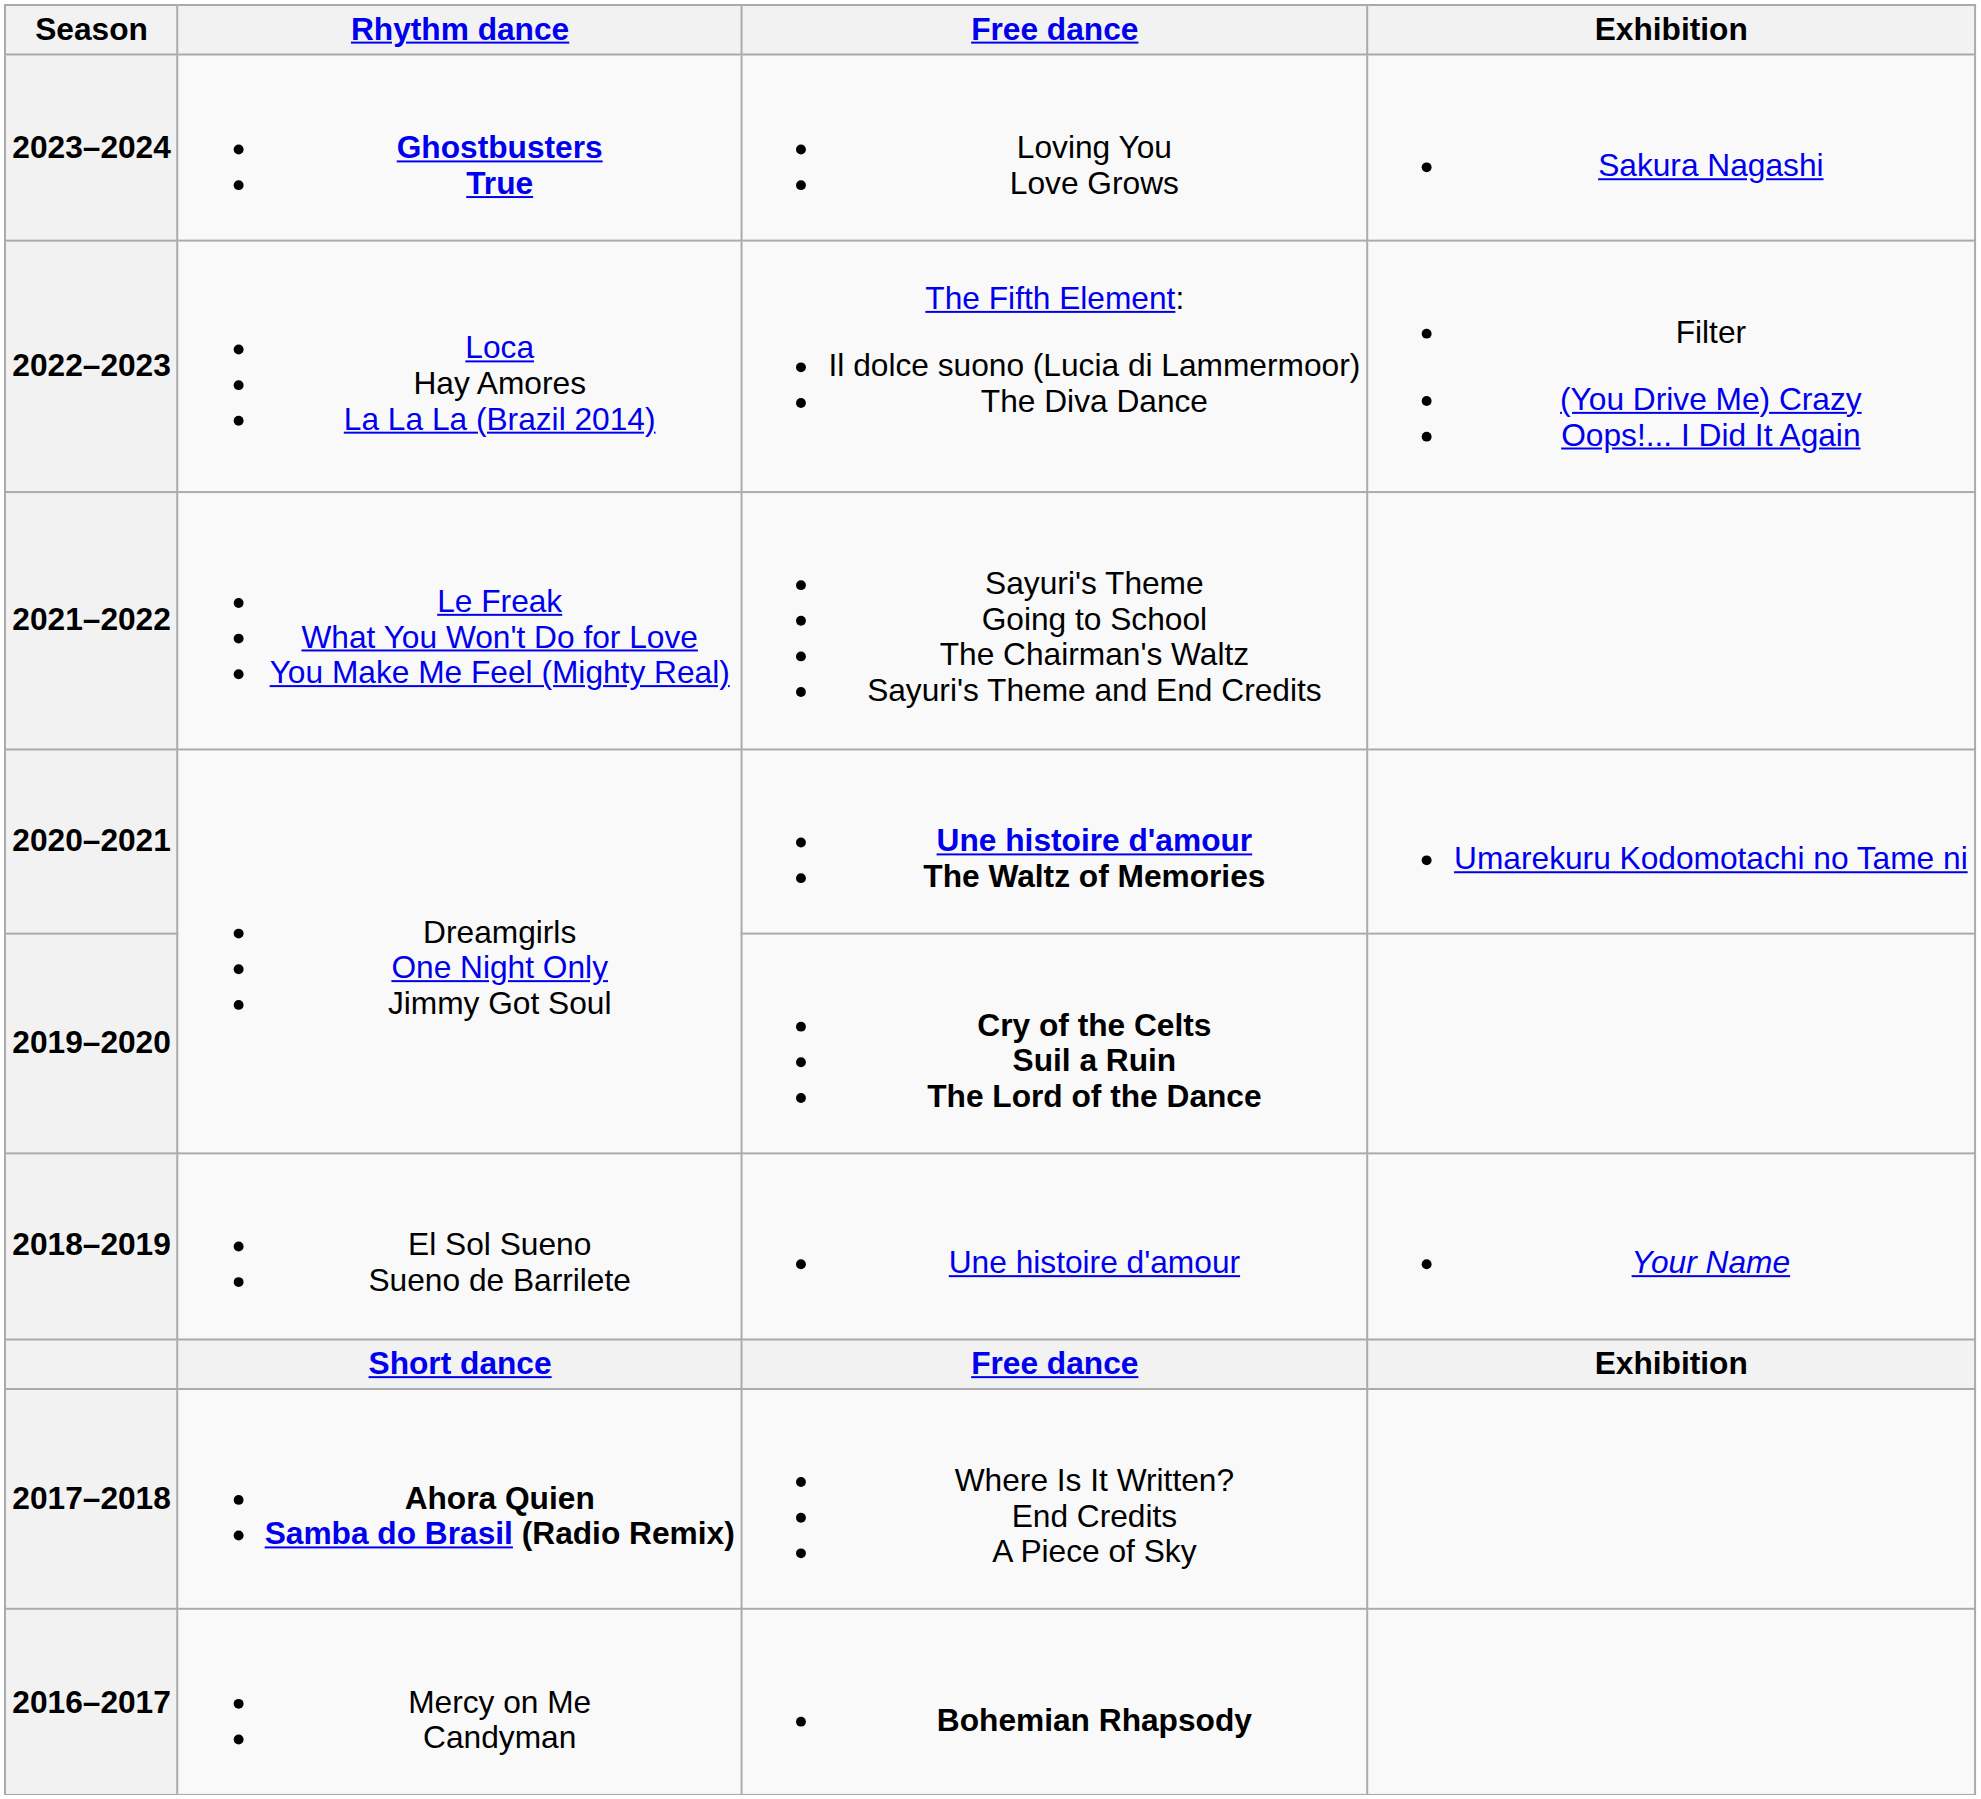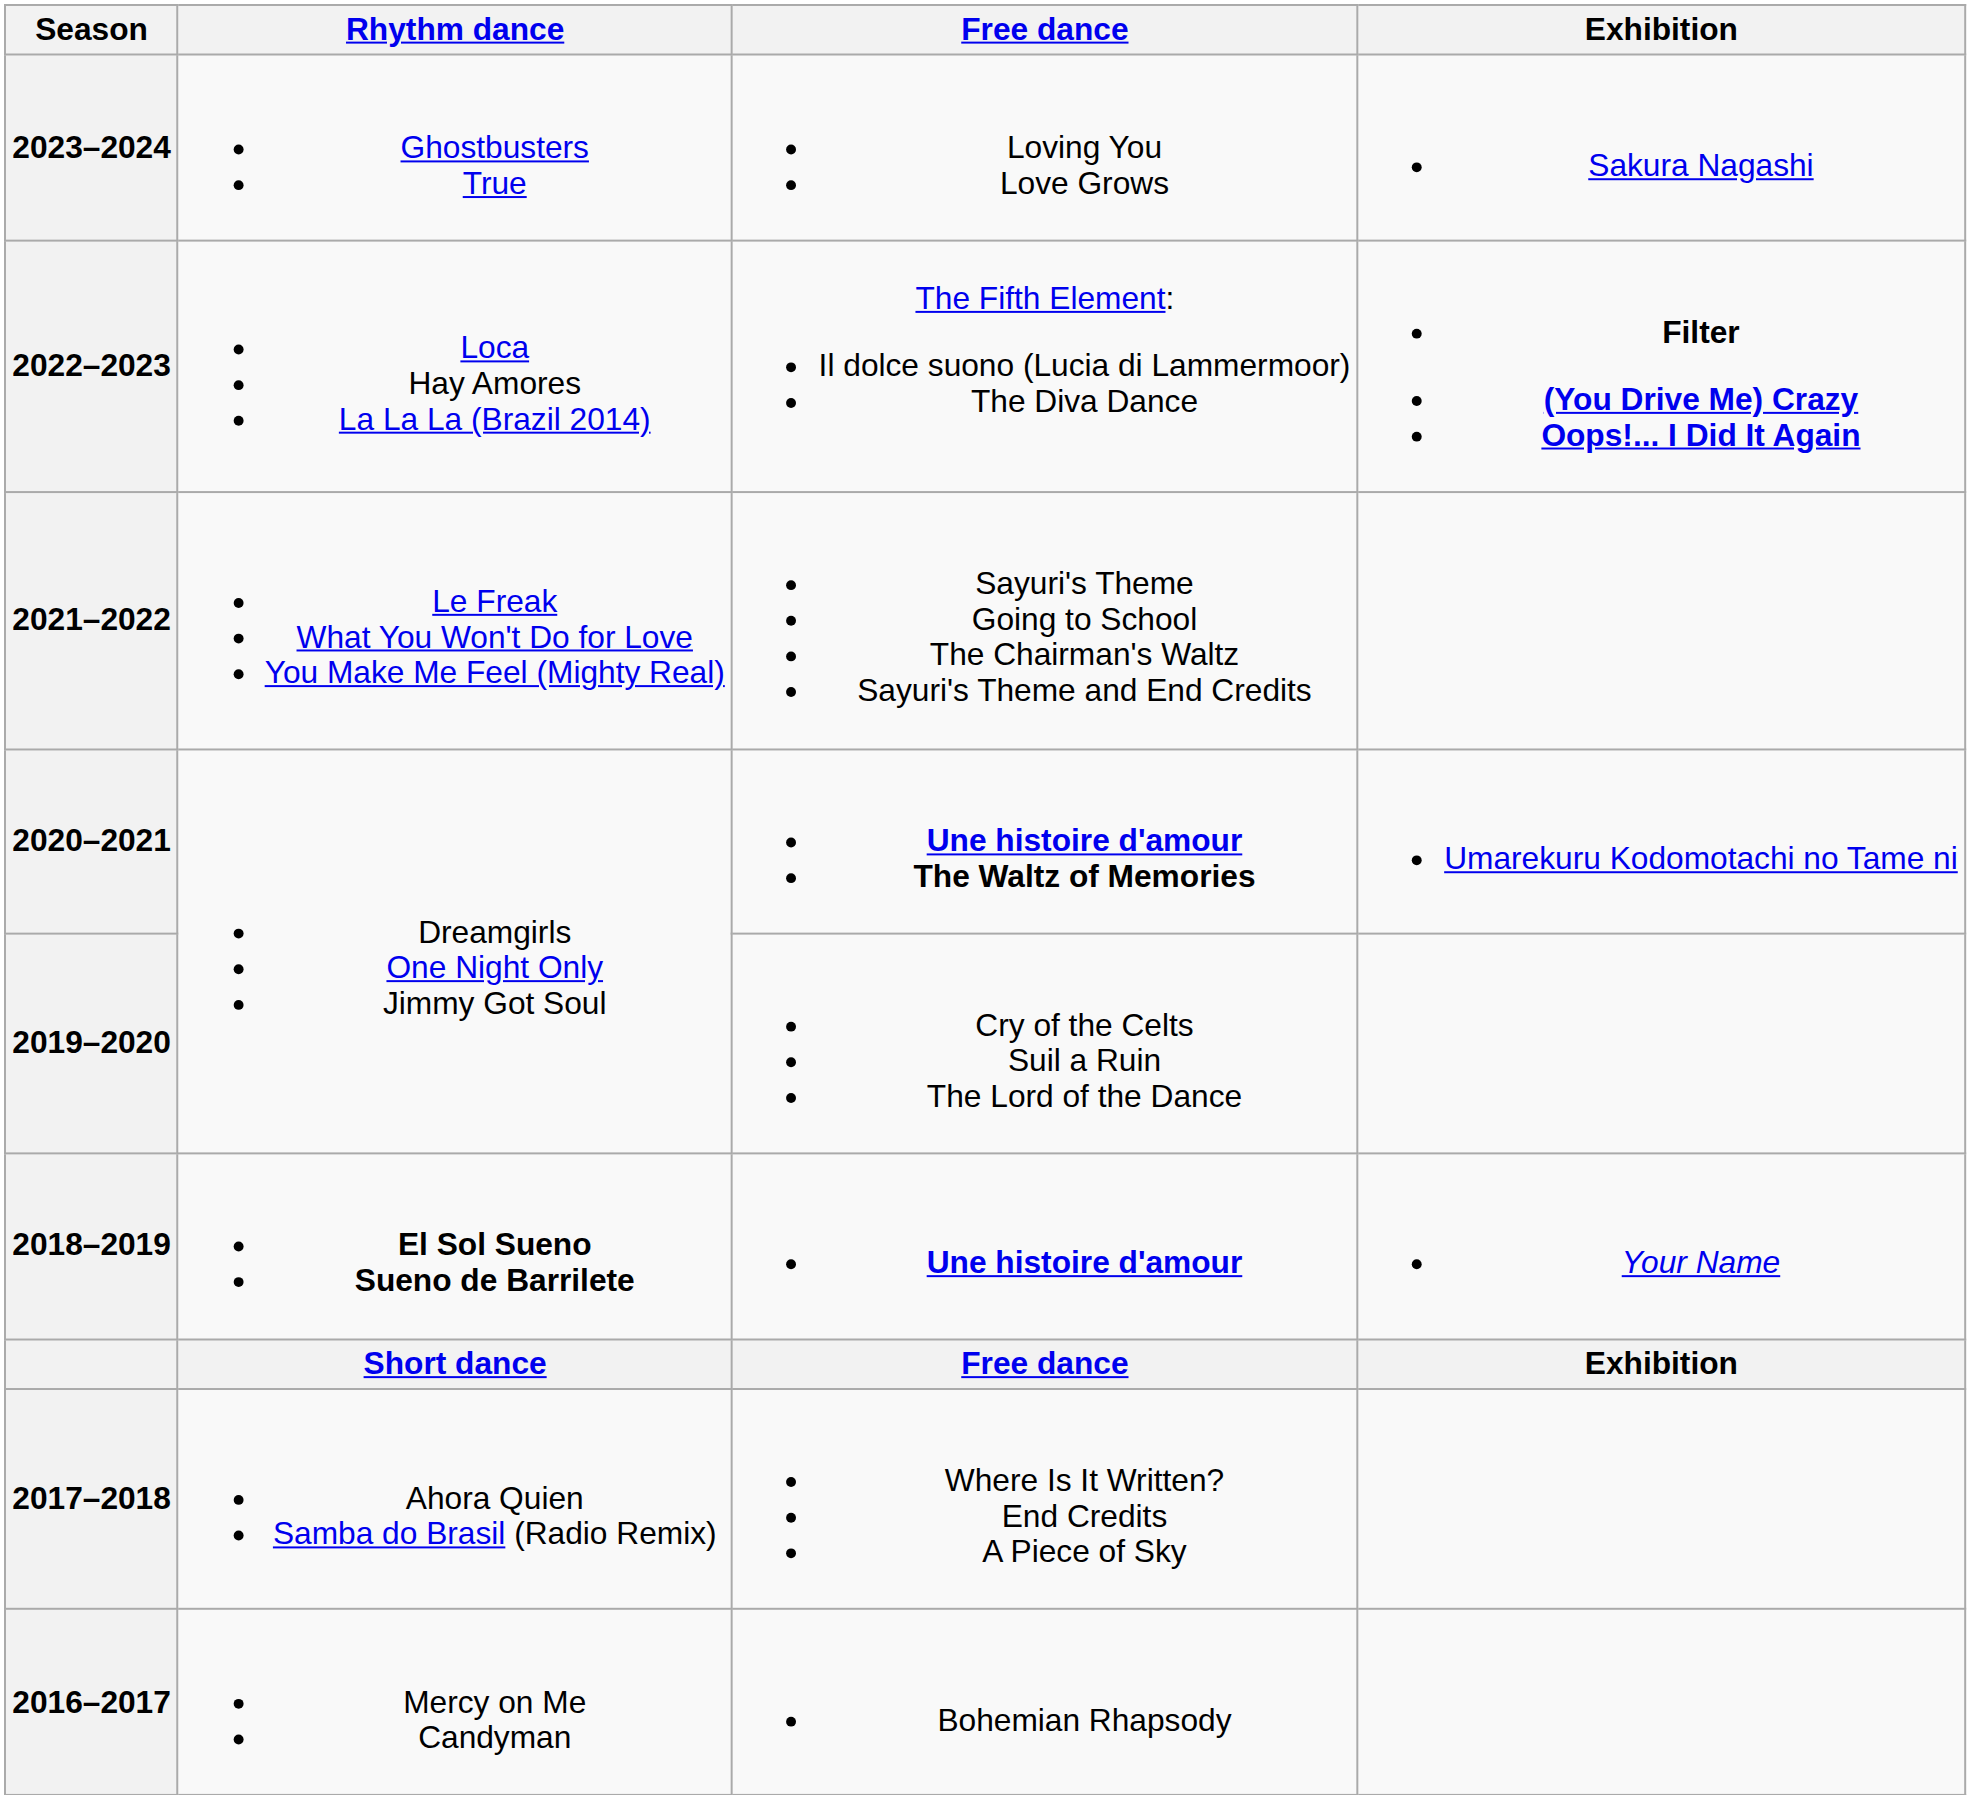(460, 165) bold -> (455, 165) normal
(1671, 384) normal -> (1661, 384) bold
(1055, 1061) bold -> (1045, 1061) normal
(460, 1264) normal -> (455, 1264) bold
(1055, 1264) normal -> (1045, 1264) bold
(460, 1517) bold -> (455, 1517) normal
(1055, 1720) bold -> (1045, 1720) normal
